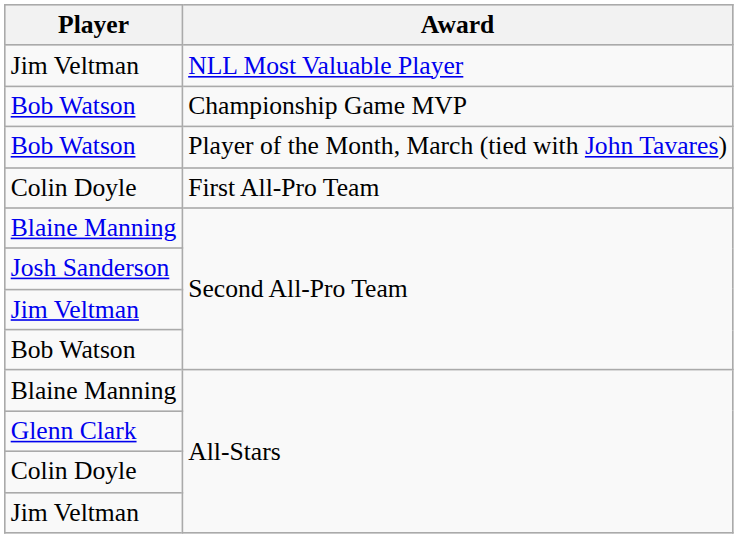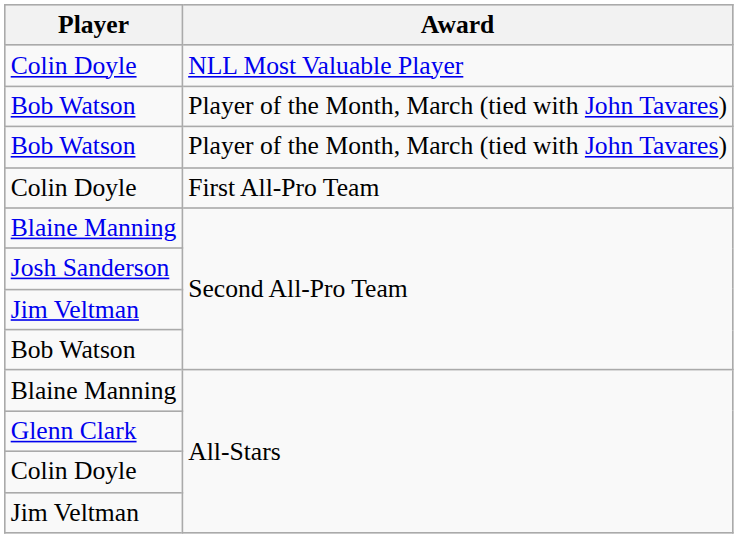(75, 65) Jim Veltman -> (74, 65) Colin Doyle
(328, 106) Championship Game MVP -> (458, 106) Player of the Month, March (tied with John Tavares)
